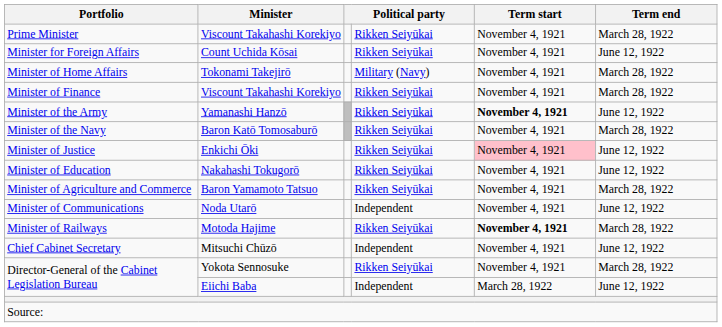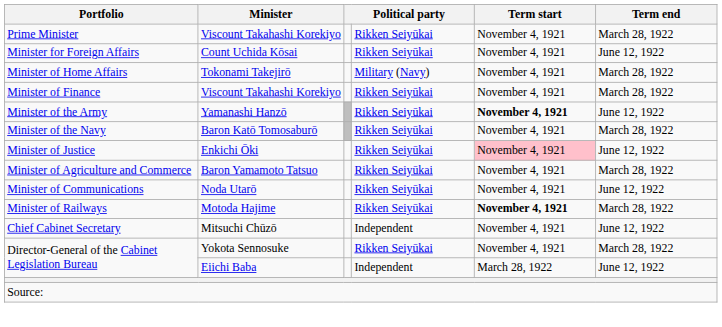- row: (59, 170)
(384, 209) Independent -> (394, 189) Rikken Seiyūkai
